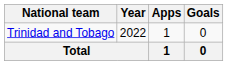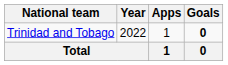(203, 32) normal -> (203, 32) bold
